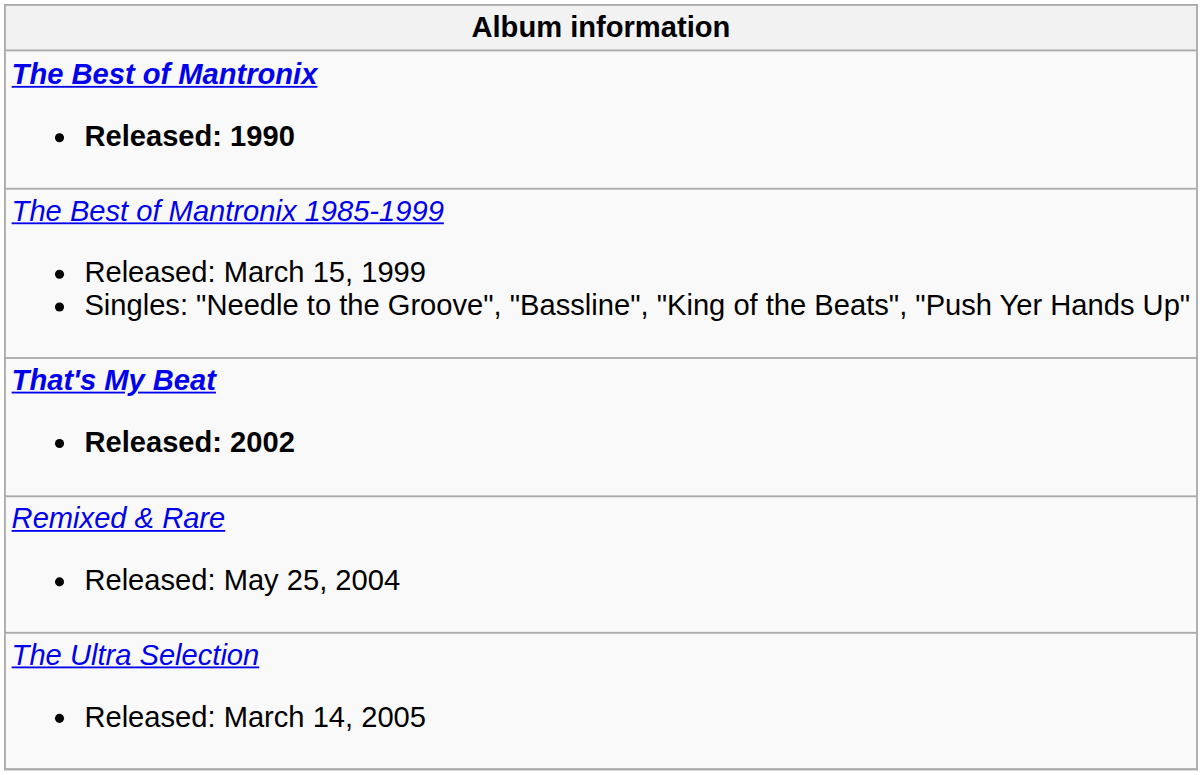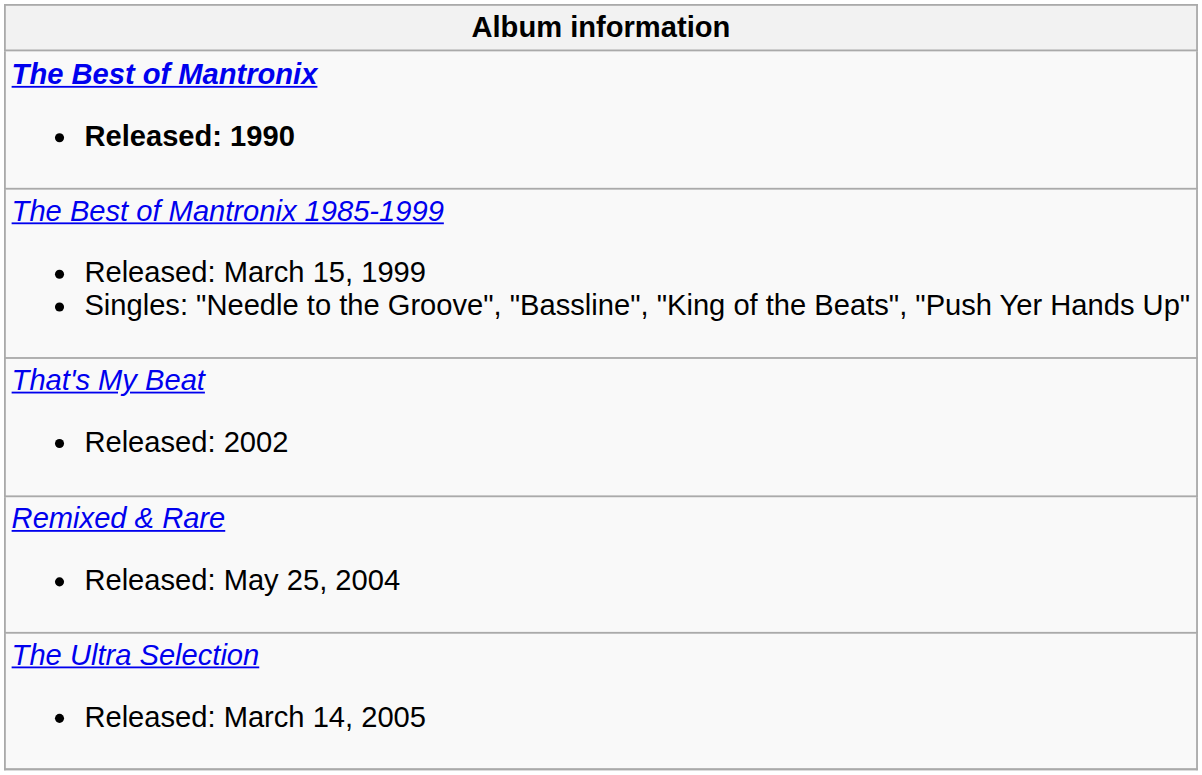(601, 412) bold -> (601, 412) normal
